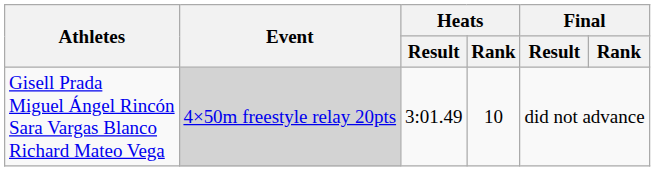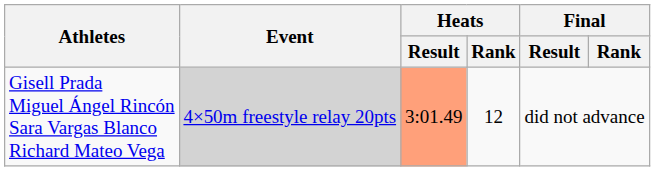(434, 116) no background -> (434, 116) lightsalmon background
(493, 116) 10 -> (493, 116) 12
